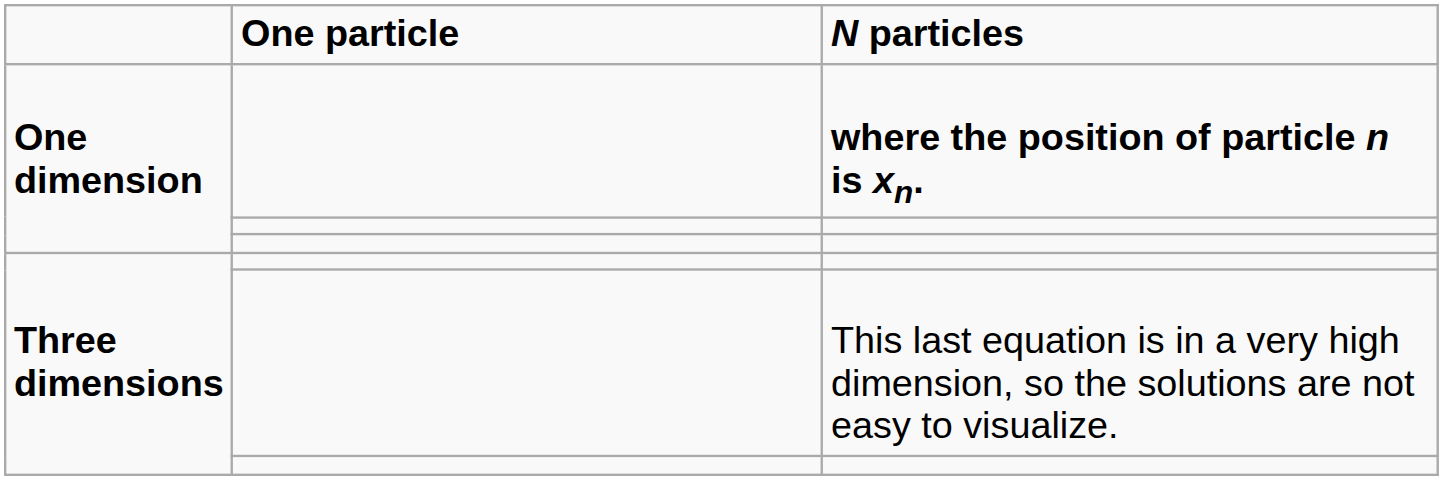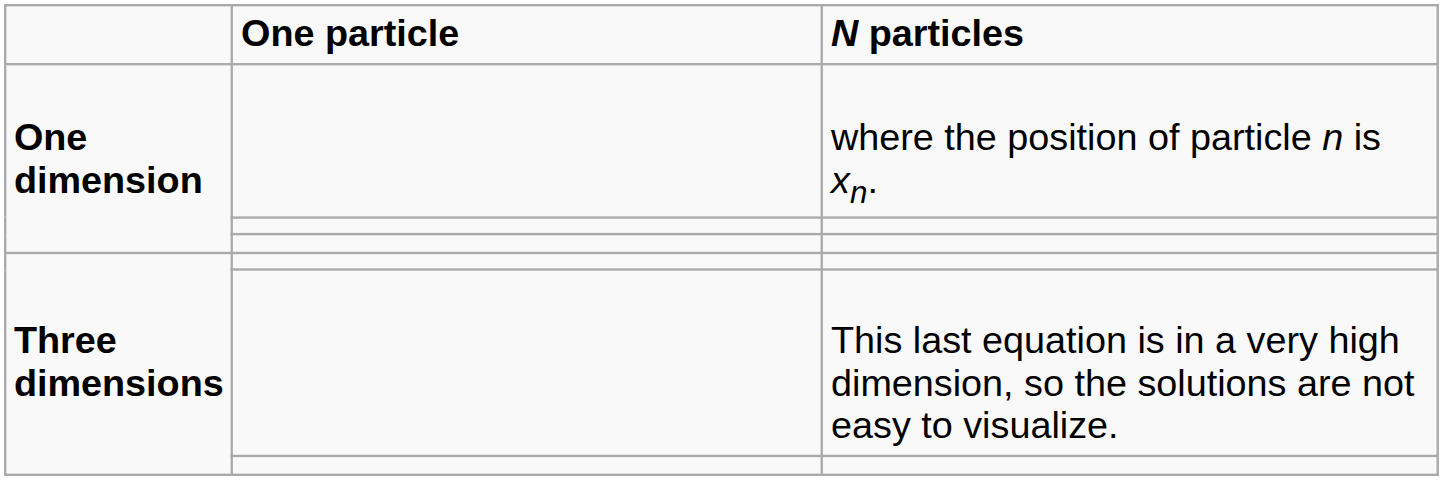(1110, 162) bold -> (1106, 162) normal
